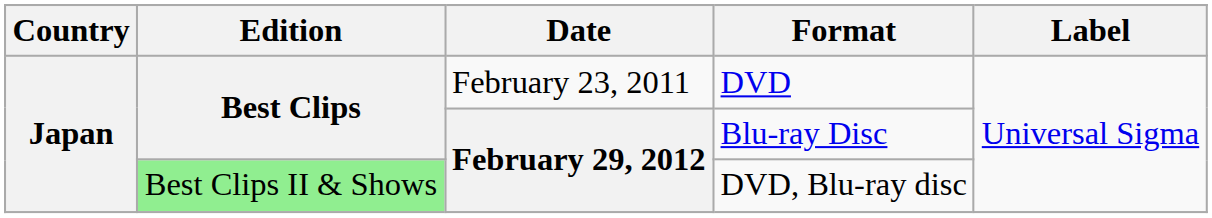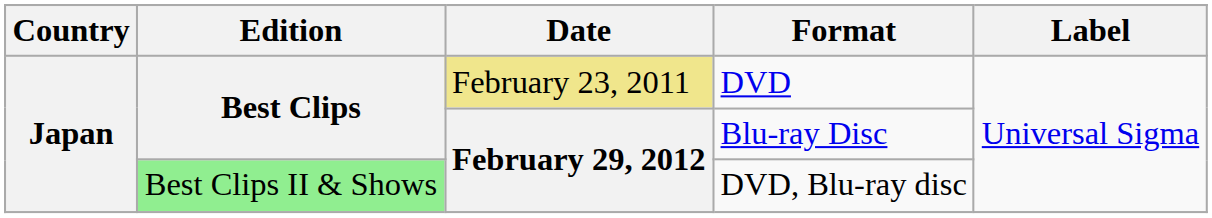(571, 81) no background -> (571, 81) khaki background
